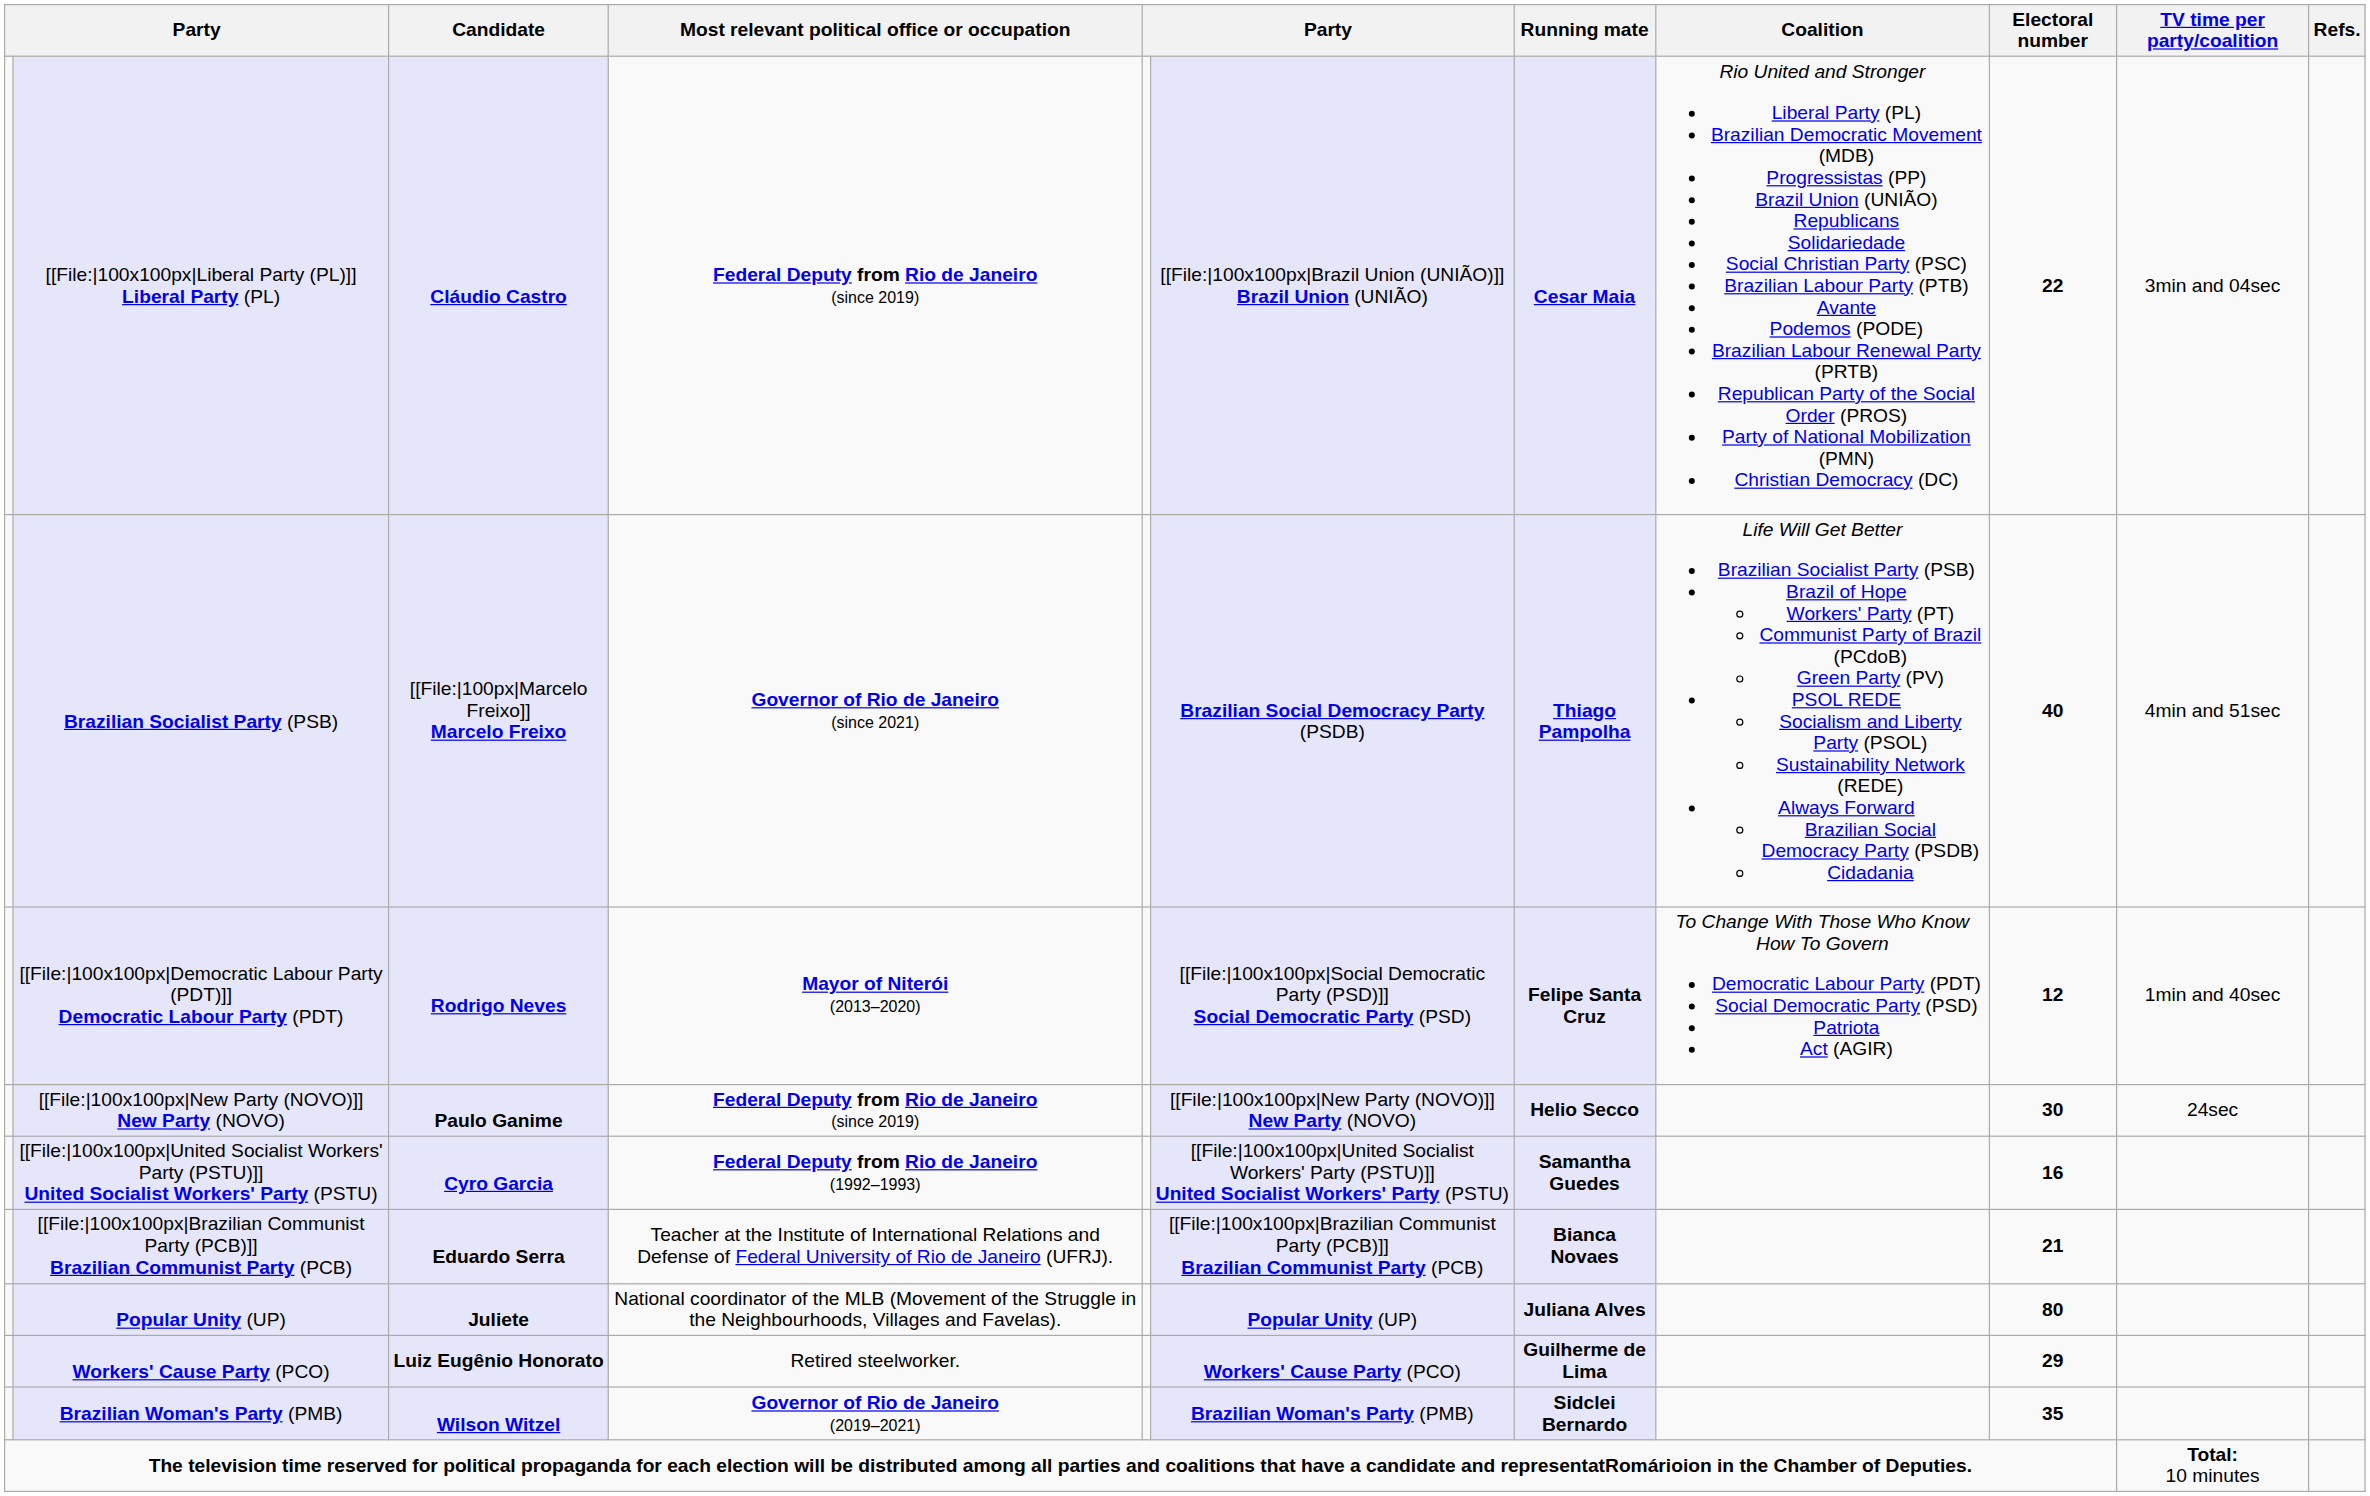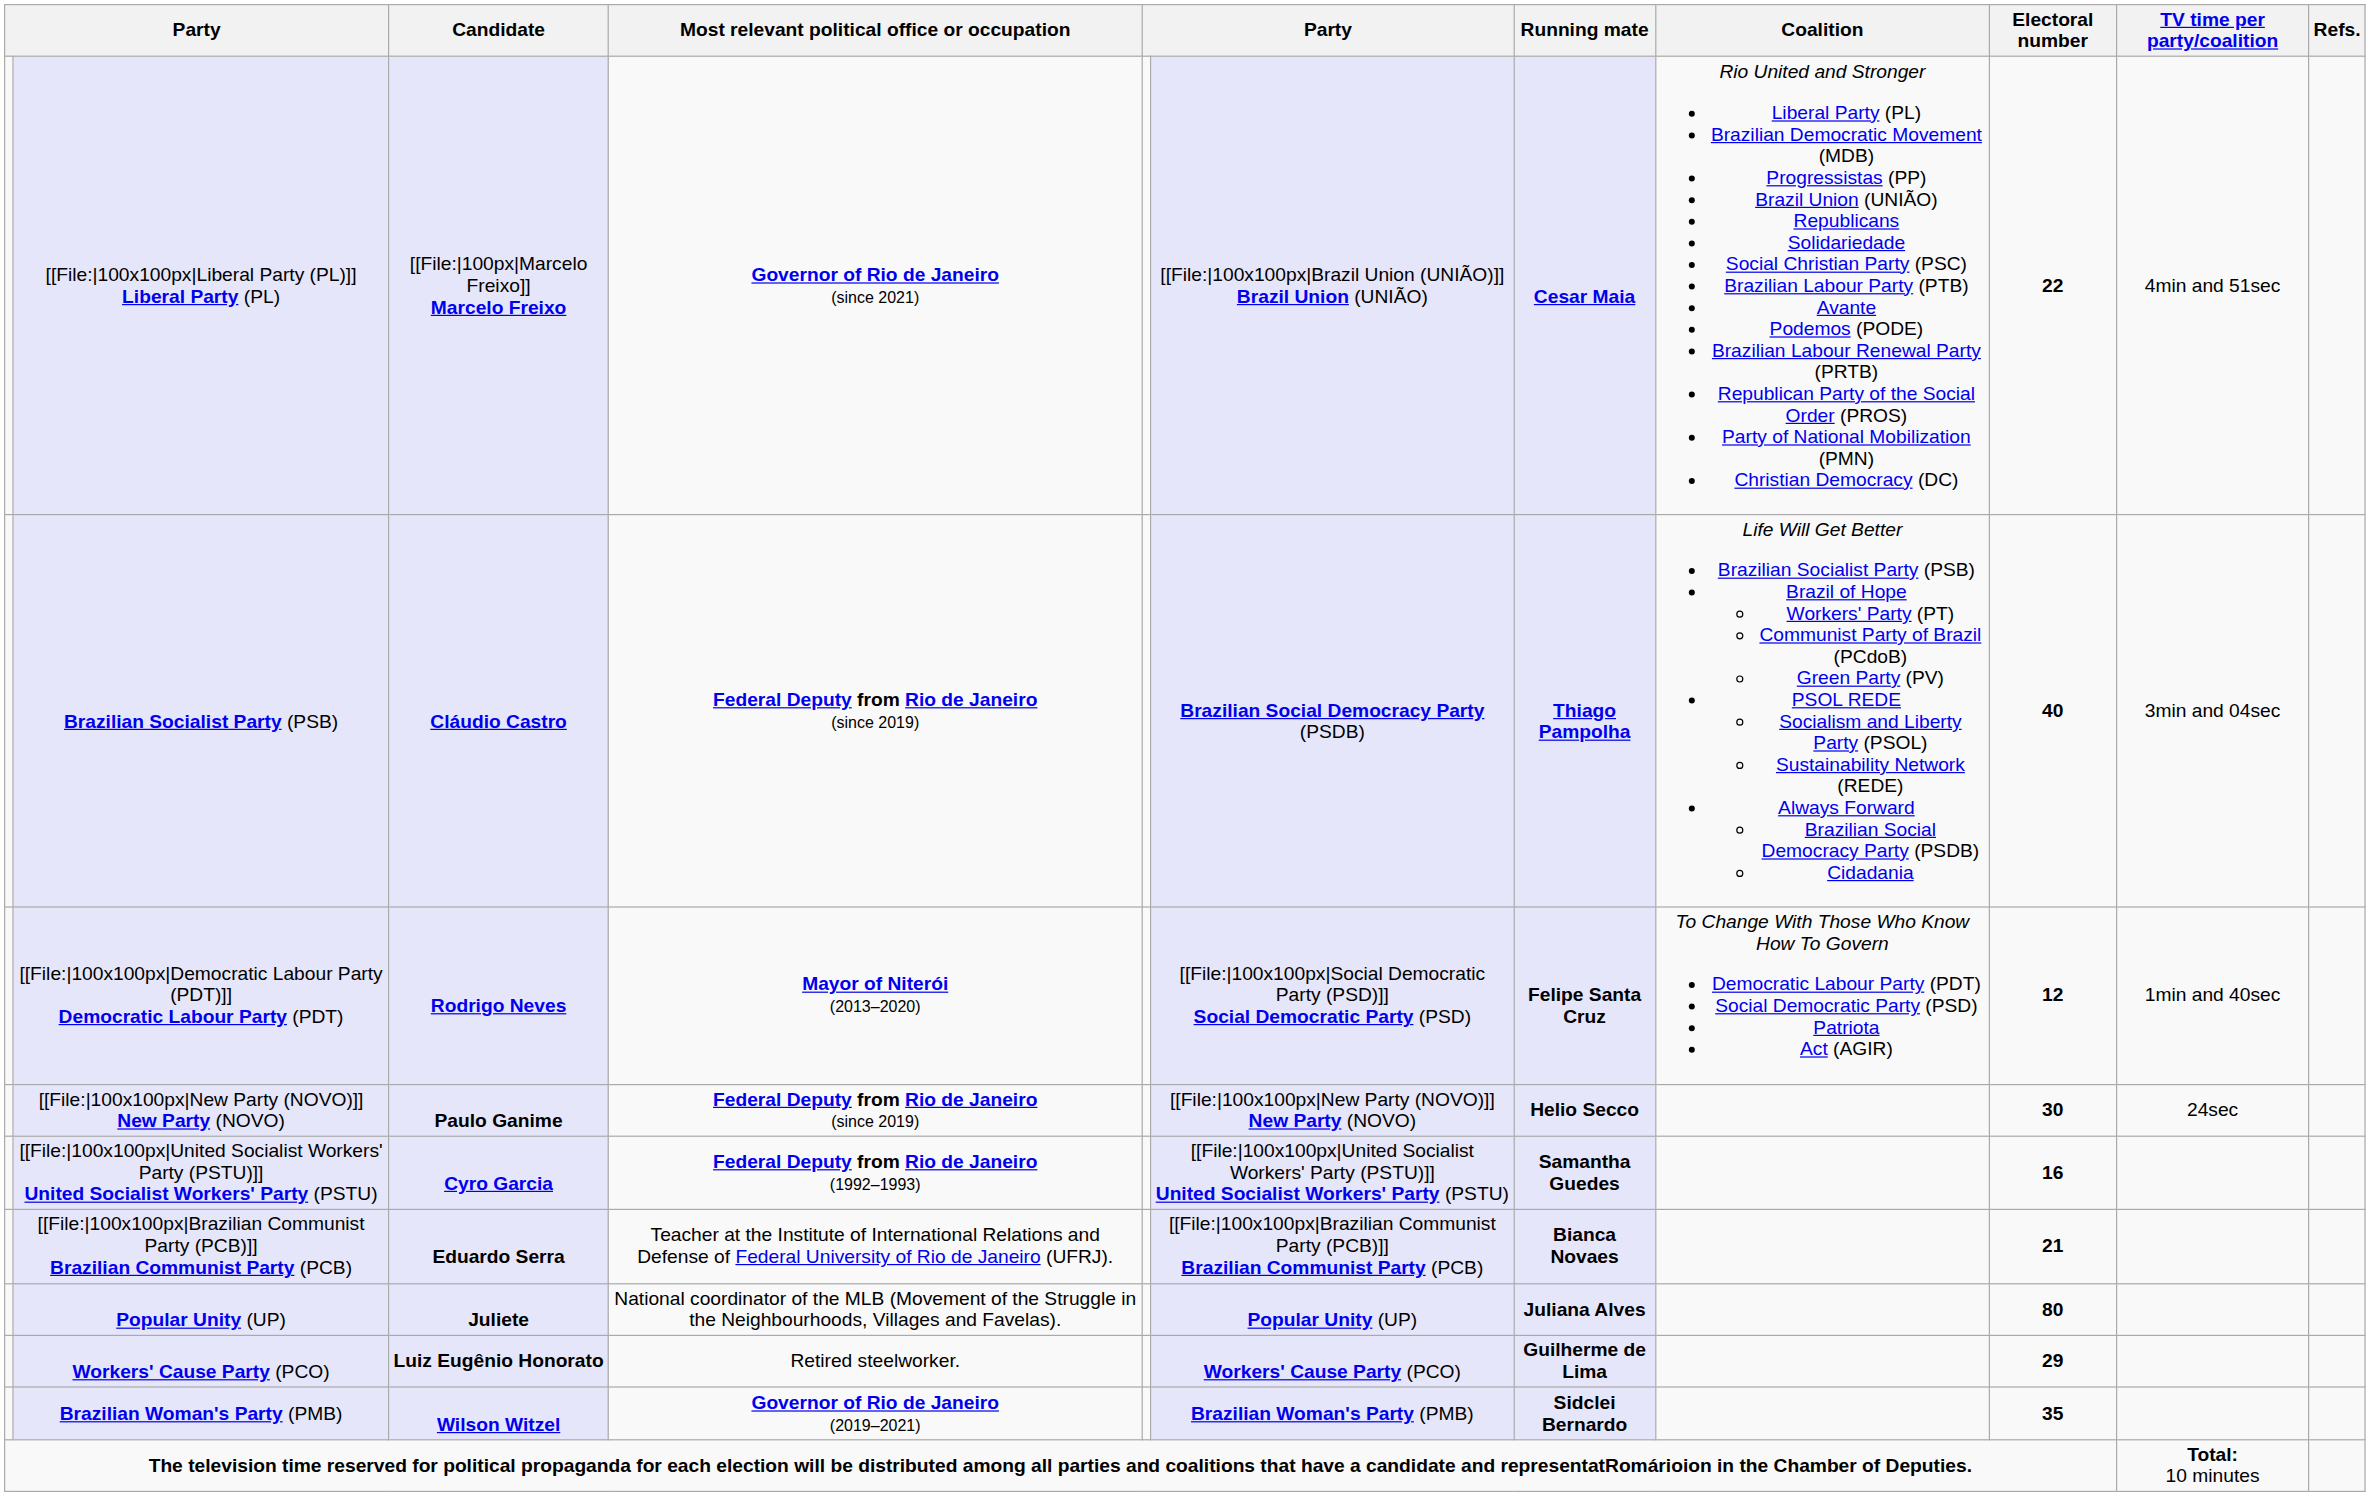(499, 296) Cláudio Castro -> (499, 285) [[File:|100px|Marcelo Freixo]] Marcelo Freixo
(875, 285) Federal Deputy from Rio de Janeiro (since 2019) -> (875, 285) Governor of Rio de Janeiro (since 2021)
(2213, 285) 3min and 04sec -> (2213, 285) 4min and 51sec
(499, 710) [[File:|100px|Marcelo Freixo]] Marcelo Freixo -> (499, 721) Cláudio Castro
(875, 710) Governor of Rio de Janeiro (since 2021) -> (875, 710) Federal Deputy from Rio de Janeiro (since 2019)
(2213, 710) 4min and 51sec -> (2213, 710) 3min and 04sec
